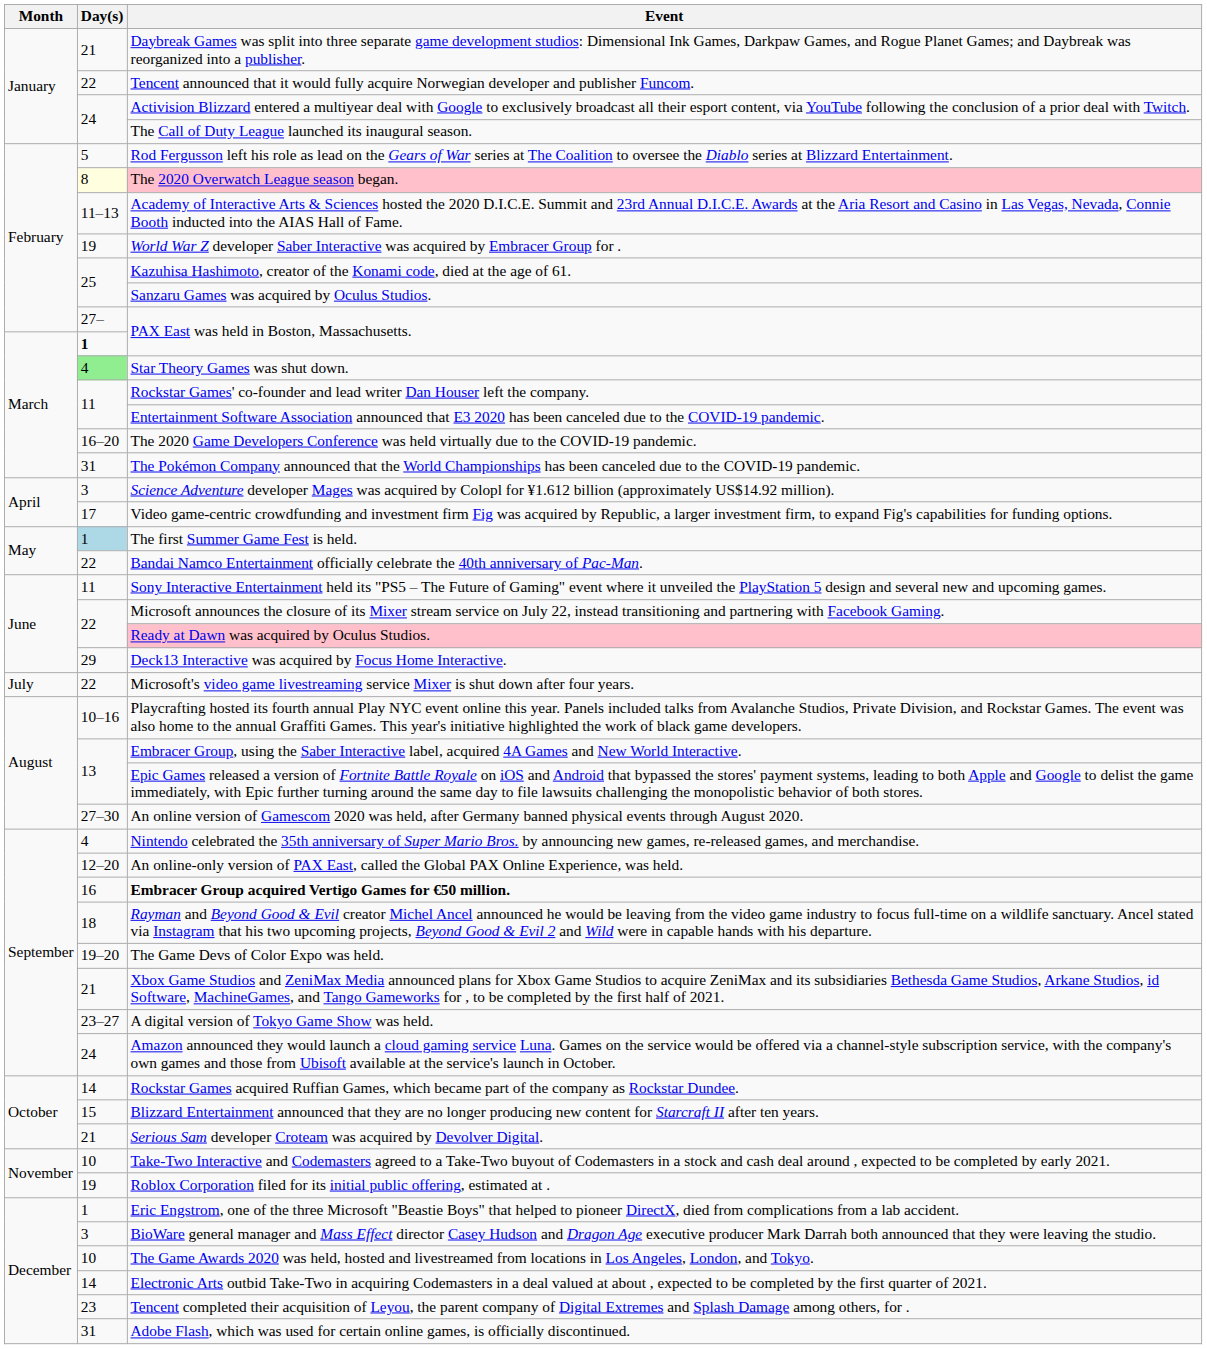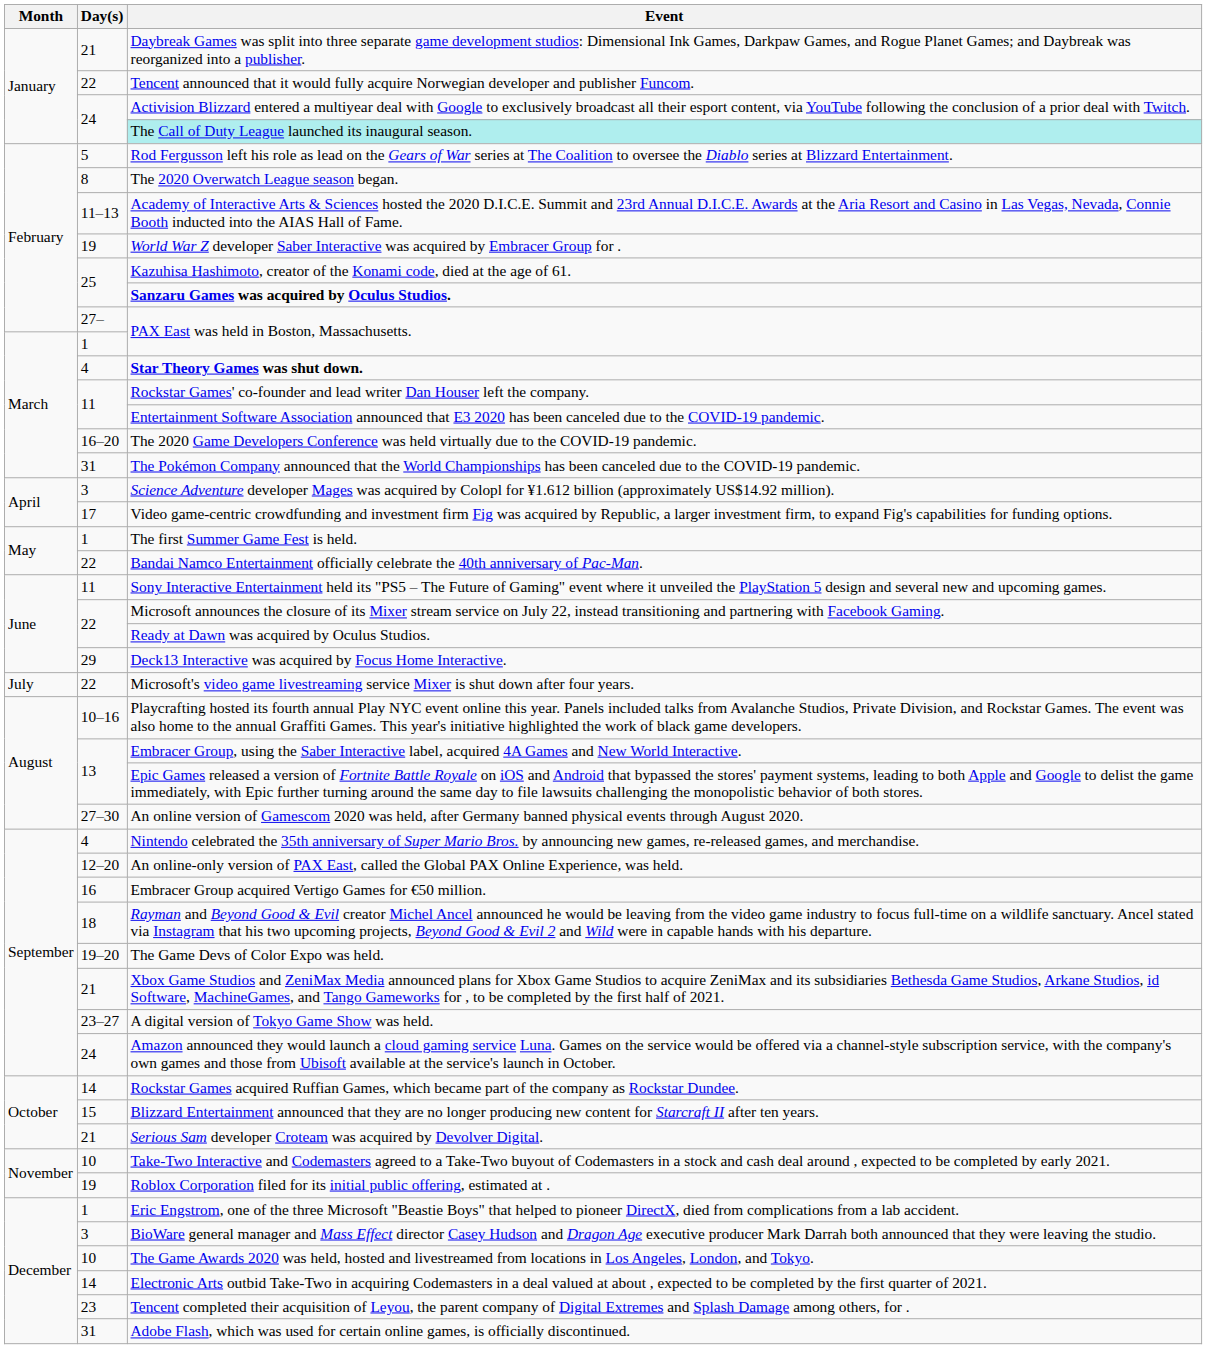(301, 131) no background -> (301, 131) paleturquoise background
(85, 180) lightyellow background -> (85, 180) no background
(264, 180) pink background -> (264, 180) no background
(281, 294) normal -> (291, 294) bold
(85, 343) bold -> (85, 343) normal
(85, 367) lightgreen background -> (85, 367) no background
(240, 367) normal -> (247, 367) bold
(85, 538) lightblue background -> (85, 538) no background
(280, 635) pink background -> (280, 635) no background
(320, 889) bold -> (308, 889) normal
